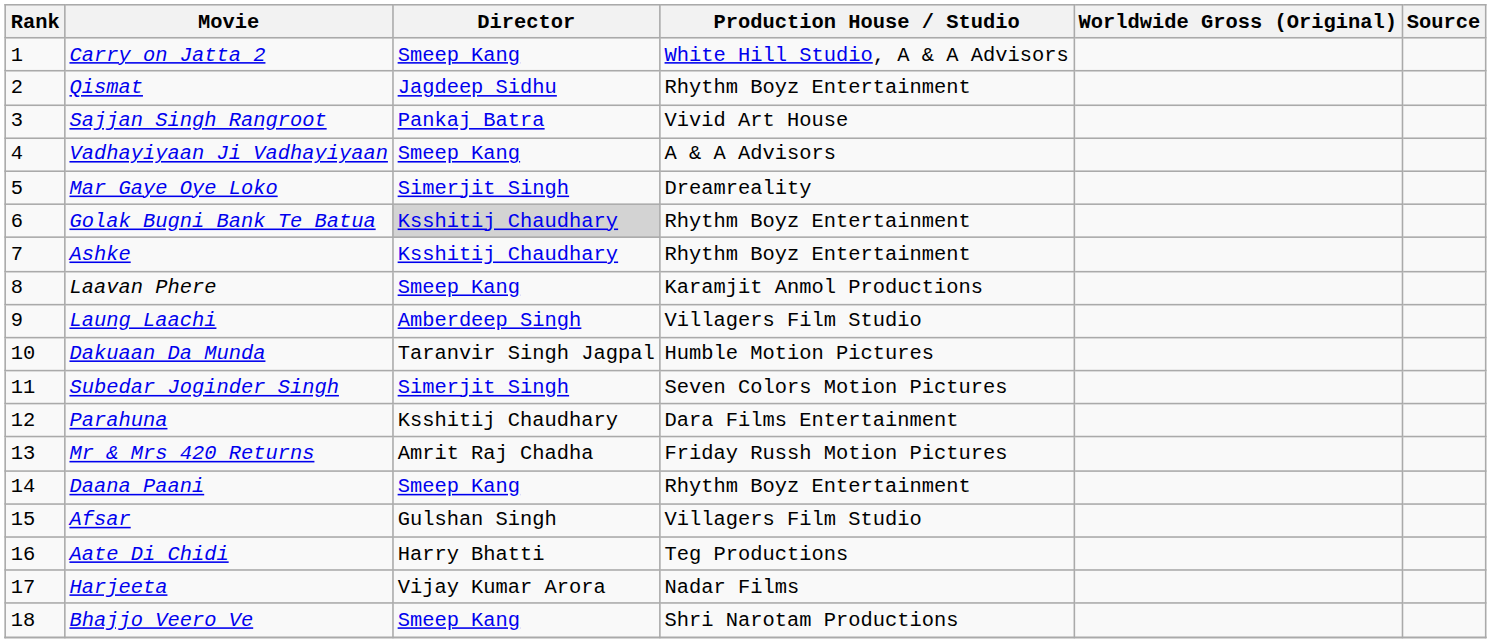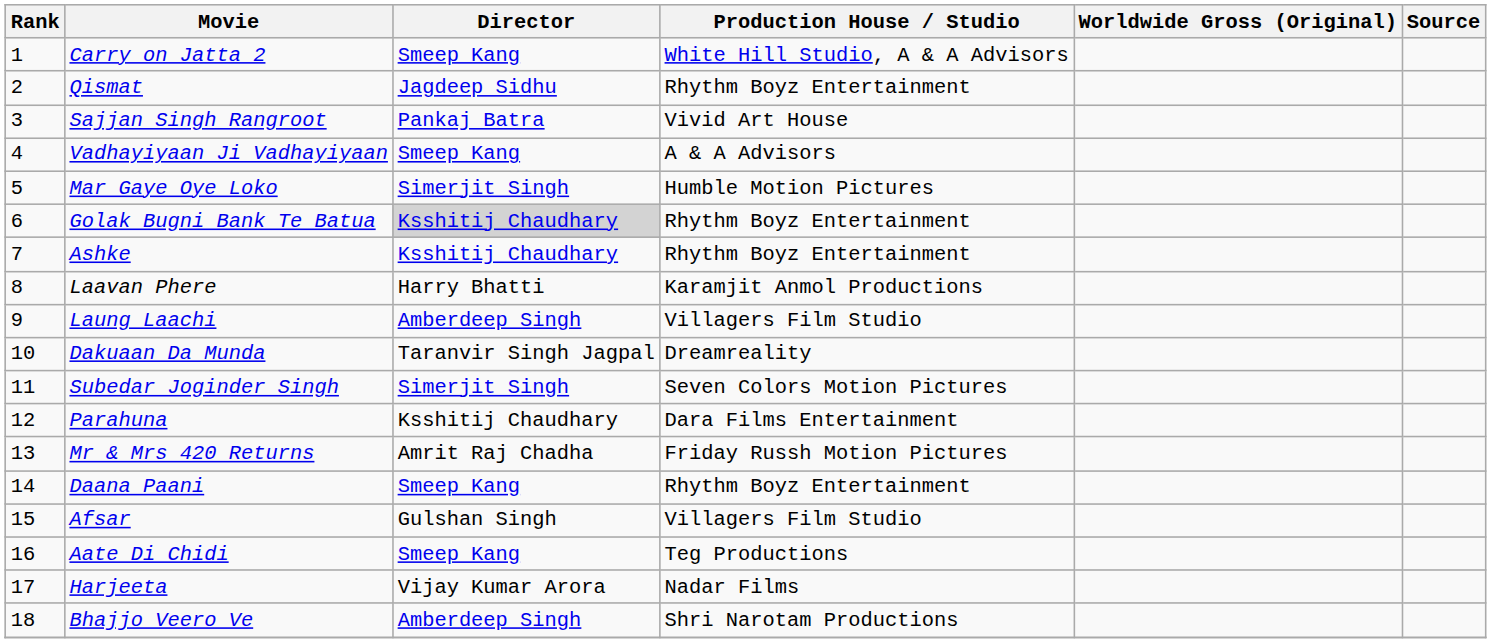(738, 188) Dreamreality -> (799, 188) Humble Motion Pictures
(459, 288) Smeep Kang -> (471, 288) Harry Bhatti
(799, 354) Humble Motion Pictures -> (738, 354) Dreamreality
(471, 554) Harry Bhatti -> (459, 554) Smeep Kang
(459, 620) Smeep Kang -> (490, 620) Amberdeep Singh
